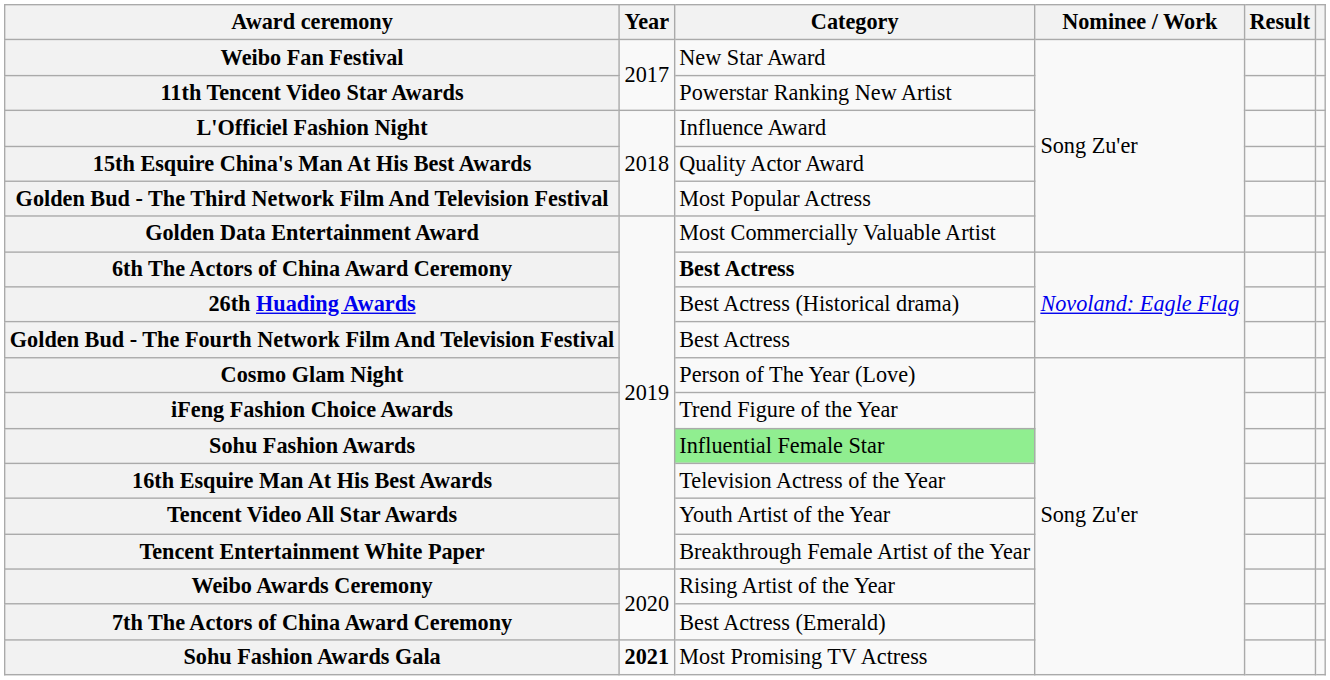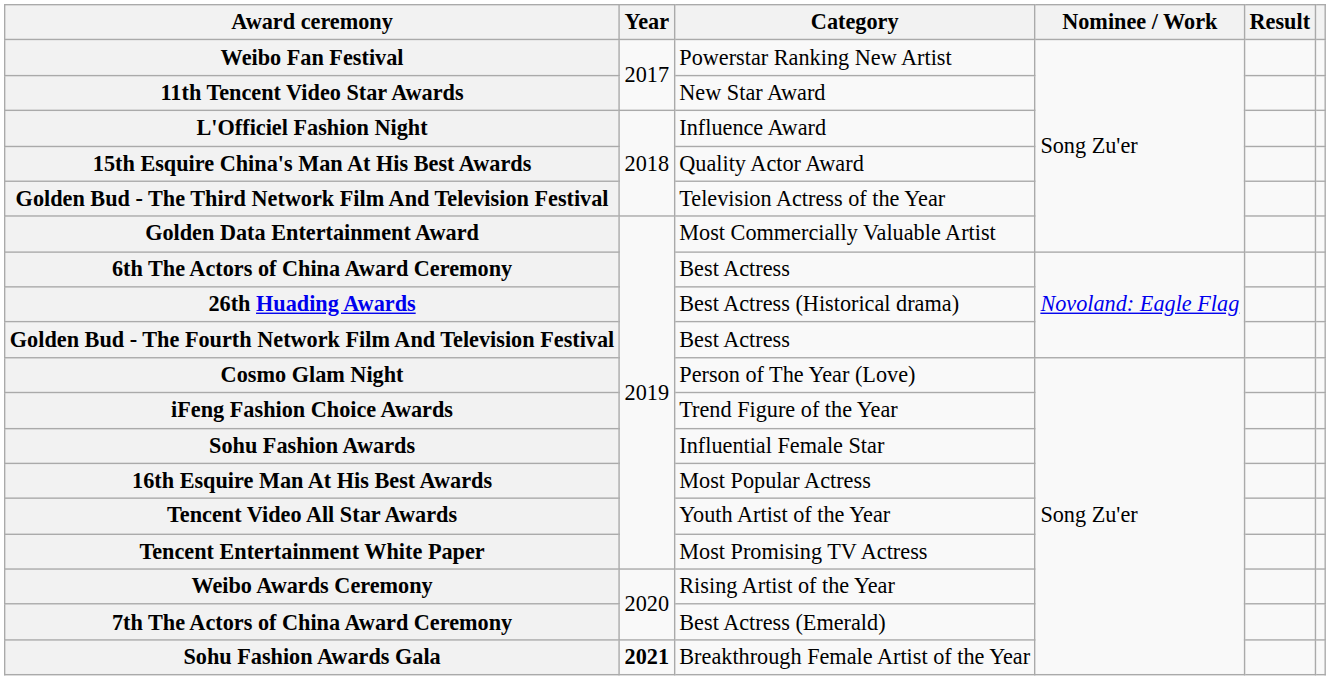(752, 57) New Star Award -> (815, 57) Powerstar Ranking New Artist
(815, 92) Powerstar Ranking New Artist -> (752, 92) New Star Award
(775, 198) Most Popular Actress -> (812, 198) Television Actress of the Year
(737, 269) bold -> (735, 269) normal
(782, 445) lightgreen background -> (782, 445) no background
(812, 480) Television Actress of the Year -> (775, 480) Most Popular Actress
(855, 551) Breakthrough Female Artist of the Year -> (803, 551) Most Promising TV Actress
(803, 657) Most Promising TV Actress -> (855, 657) Breakthrough Female Artist of the Year
